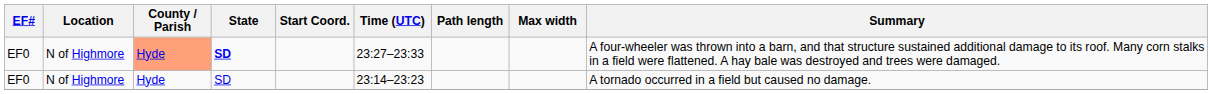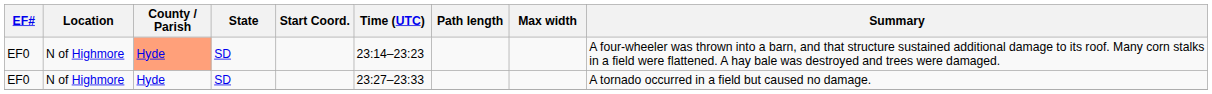(223, 53) bold -> (223, 53) normal
(390, 53) 23:27–23:33 -> (390, 53) 23:14–23:23
(390, 80) 23:14–23:23 -> (390, 80) 23:27–23:33
